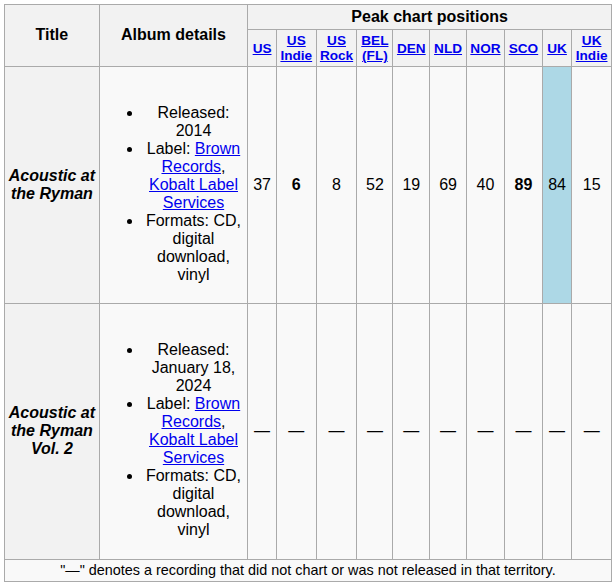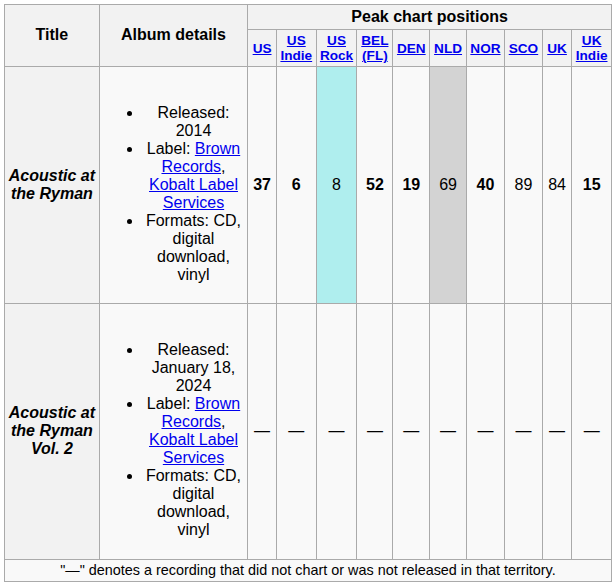(262, 184) normal -> (262, 184) bold
(337, 184) no background -> (337, 184) paleturquoise background
(375, 184) normal -> (375, 184) bold
(411, 184) normal -> (411, 184) bold
(448, 184) no background -> (448, 184) lightgrey background
(485, 184) normal -> (485, 184) bold
(523, 184) bold -> (523, 184) normal
(557, 184) lightblue background -> (557, 184) no background
(592, 184) normal -> (592, 184) bold
